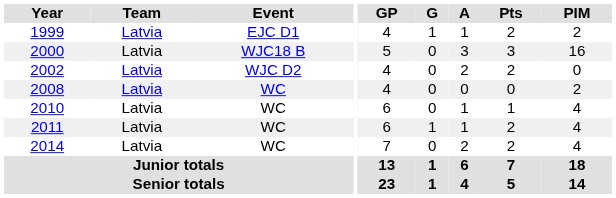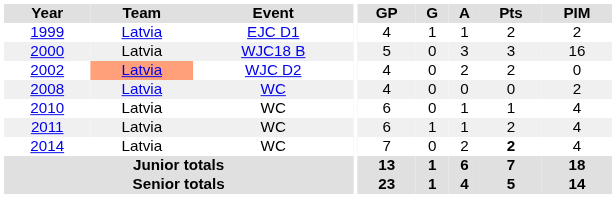(142, 70) no background -> (142, 70) lightsalmon background
(511, 146) normal -> (511, 146) bold
